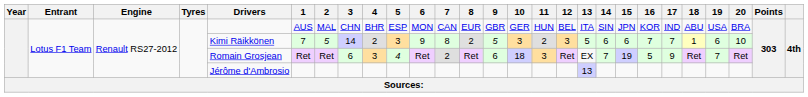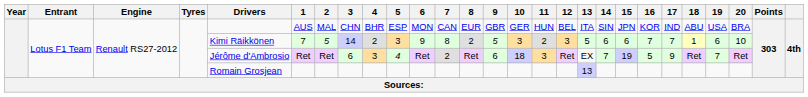(246, 56) Romain Grosjean -> (250, 56) Jérôme d'Ambrosio
(250, 71) Jérôme d'Ambrosio -> (246, 71) Romain Grosjean
